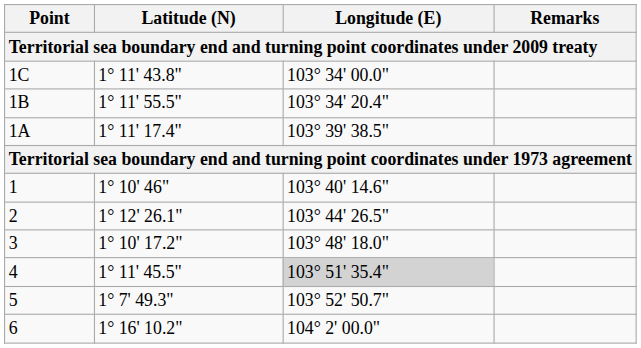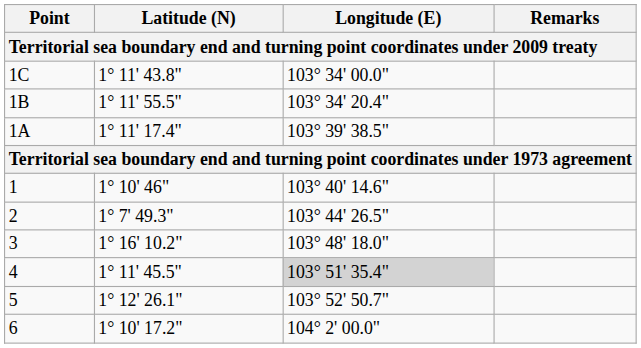(140, 215) 1° 12' 26.1" -> (136, 215) 1° 7' 49.3"
(140, 243) 1° 10' 17.2" -> (140, 243) 1° 16' 10.2"
(136, 300) 1° 7' 49.3" -> (140, 300) 1° 12' 26.1"
(140, 328) 1° 16' 10.2" -> (140, 328) 1° 10' 17.2"
